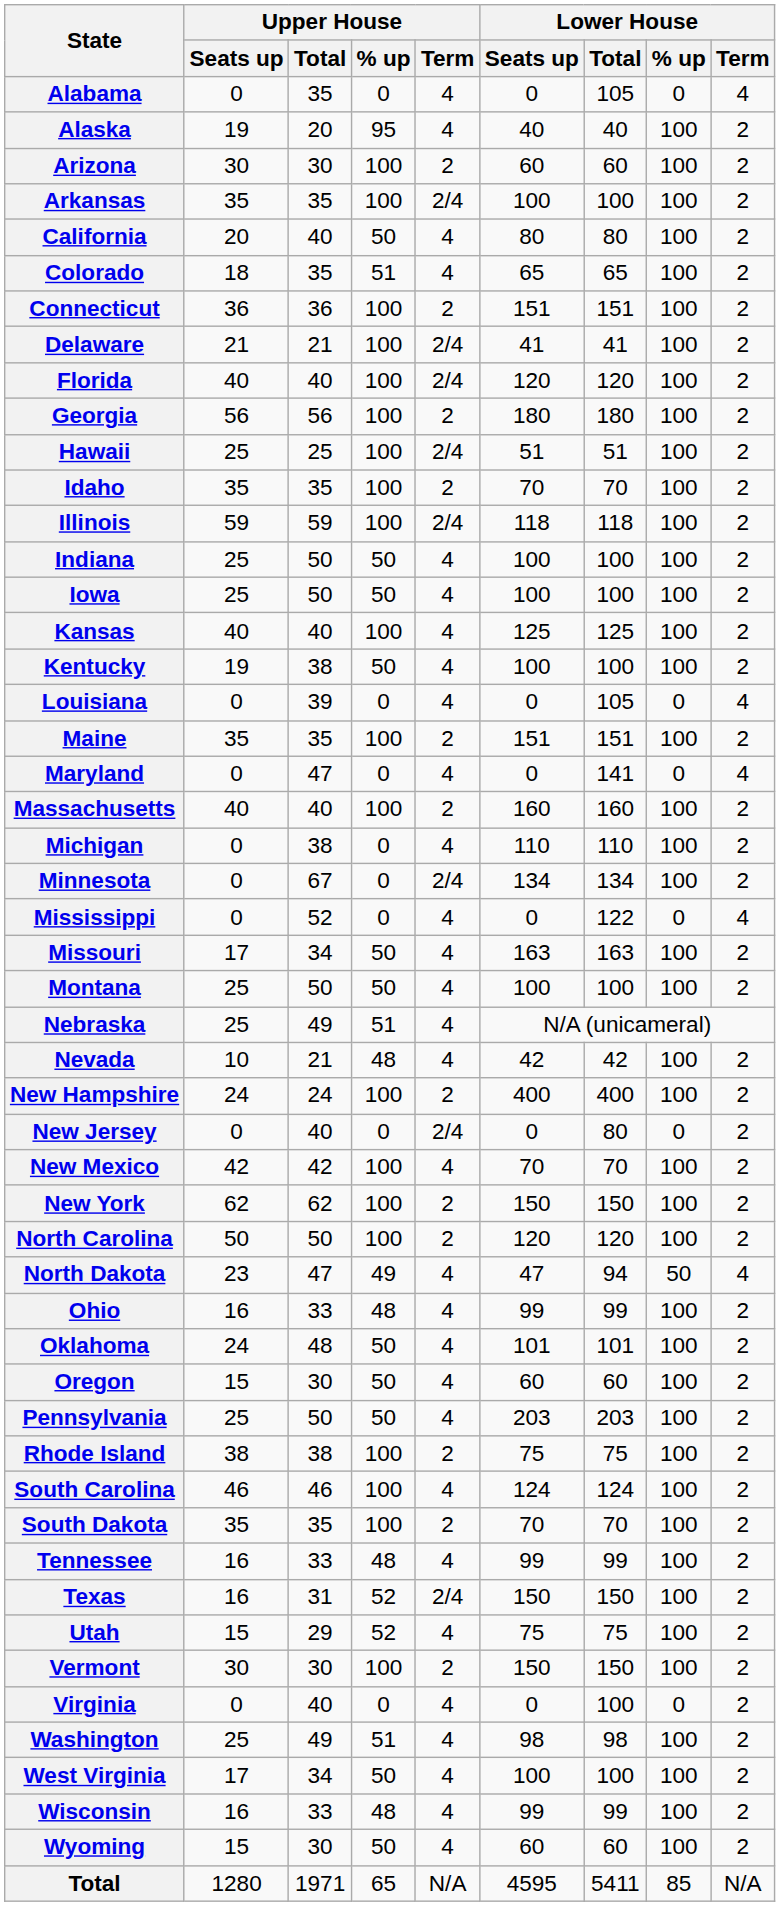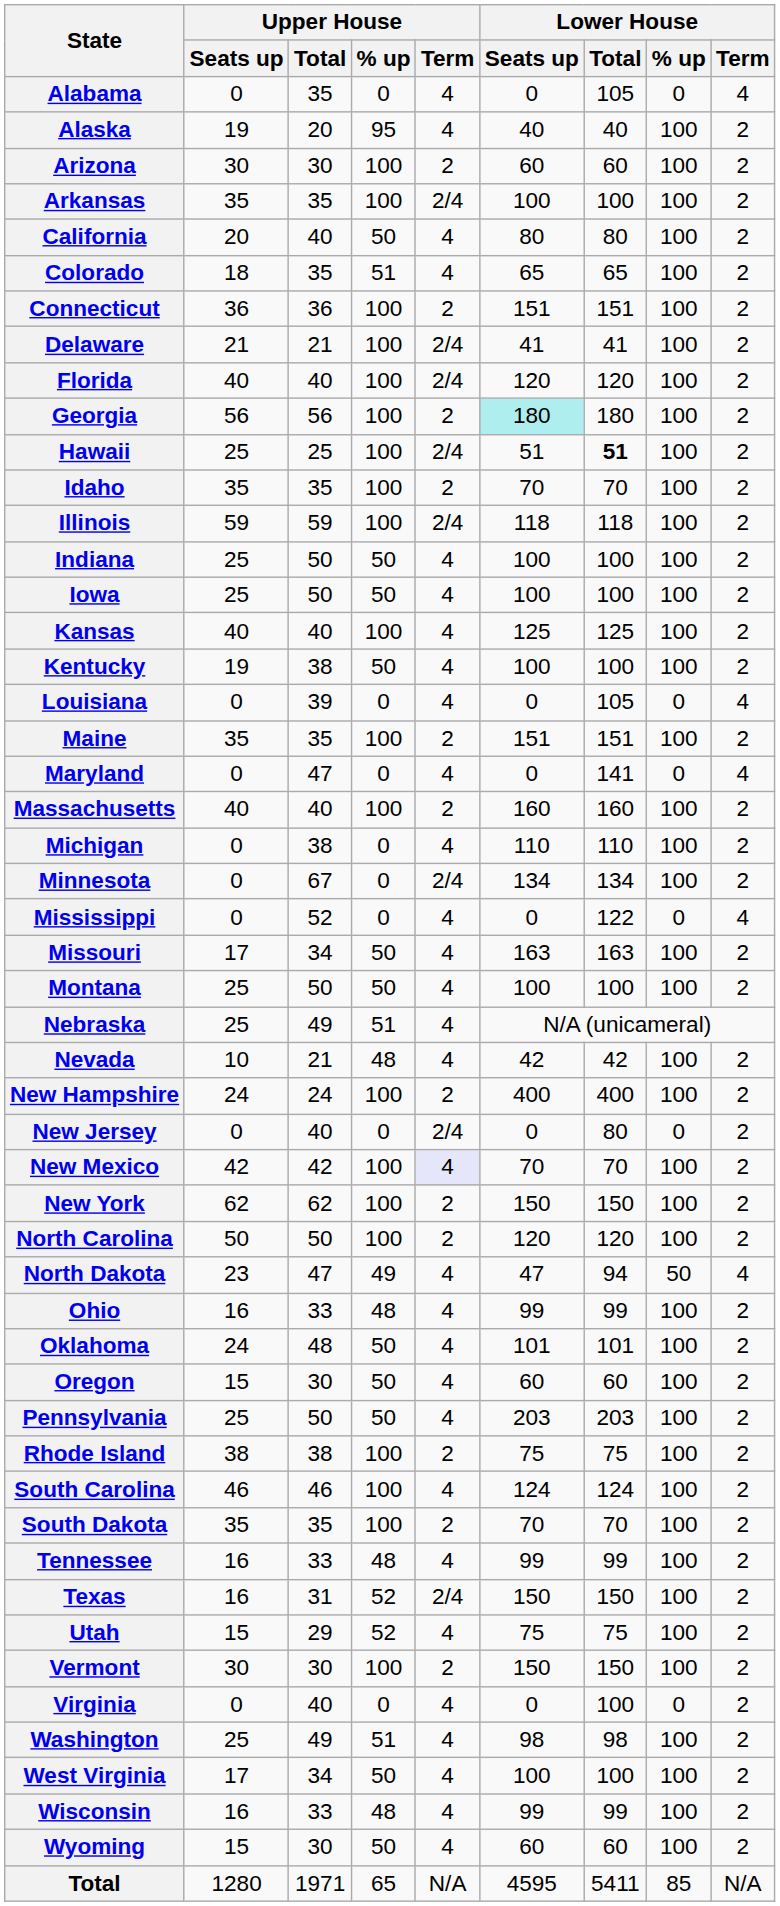(532, 415) no background -> (532, 415) paleturquoise background
(615, 451) normal -> (615, 451) bold
(448, 1167) no background -> (448, 1167) lavender background
